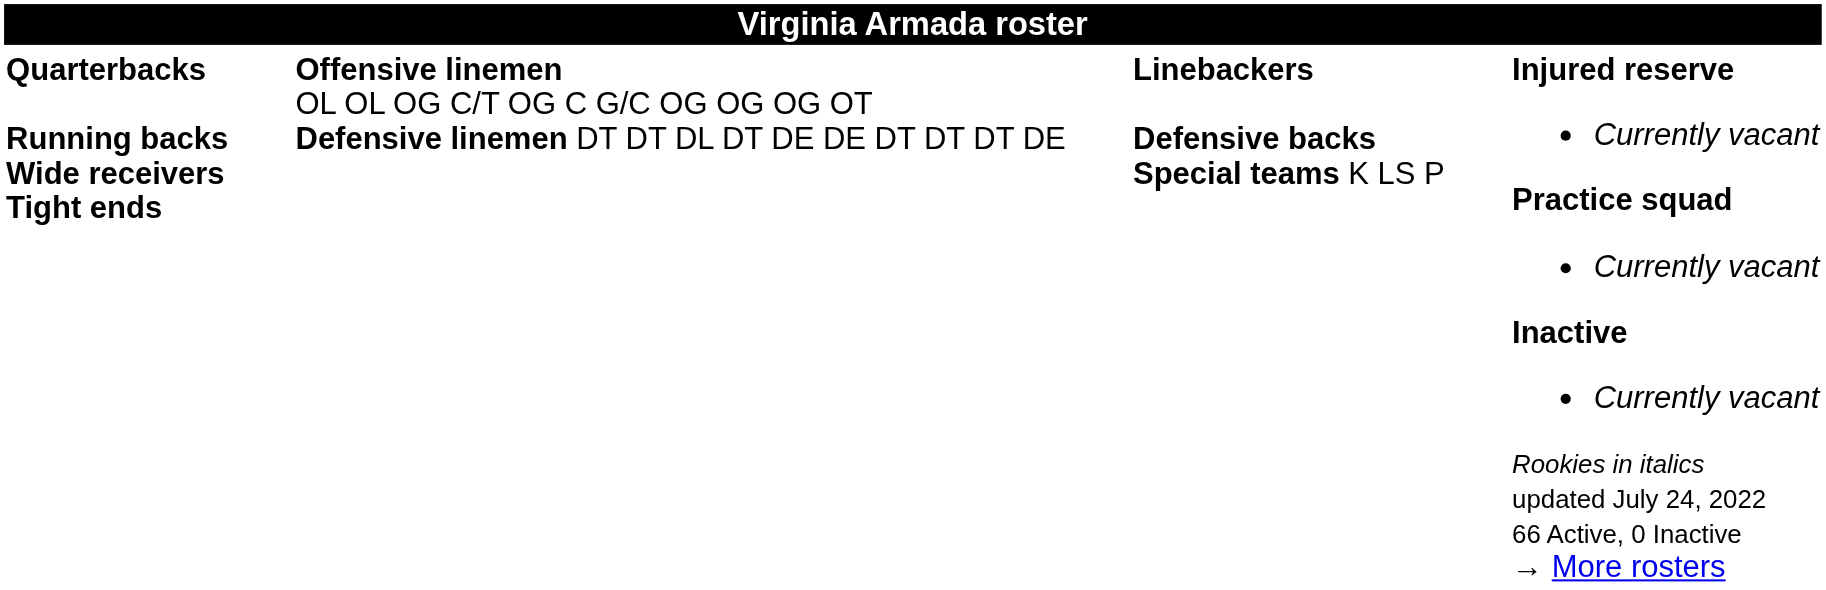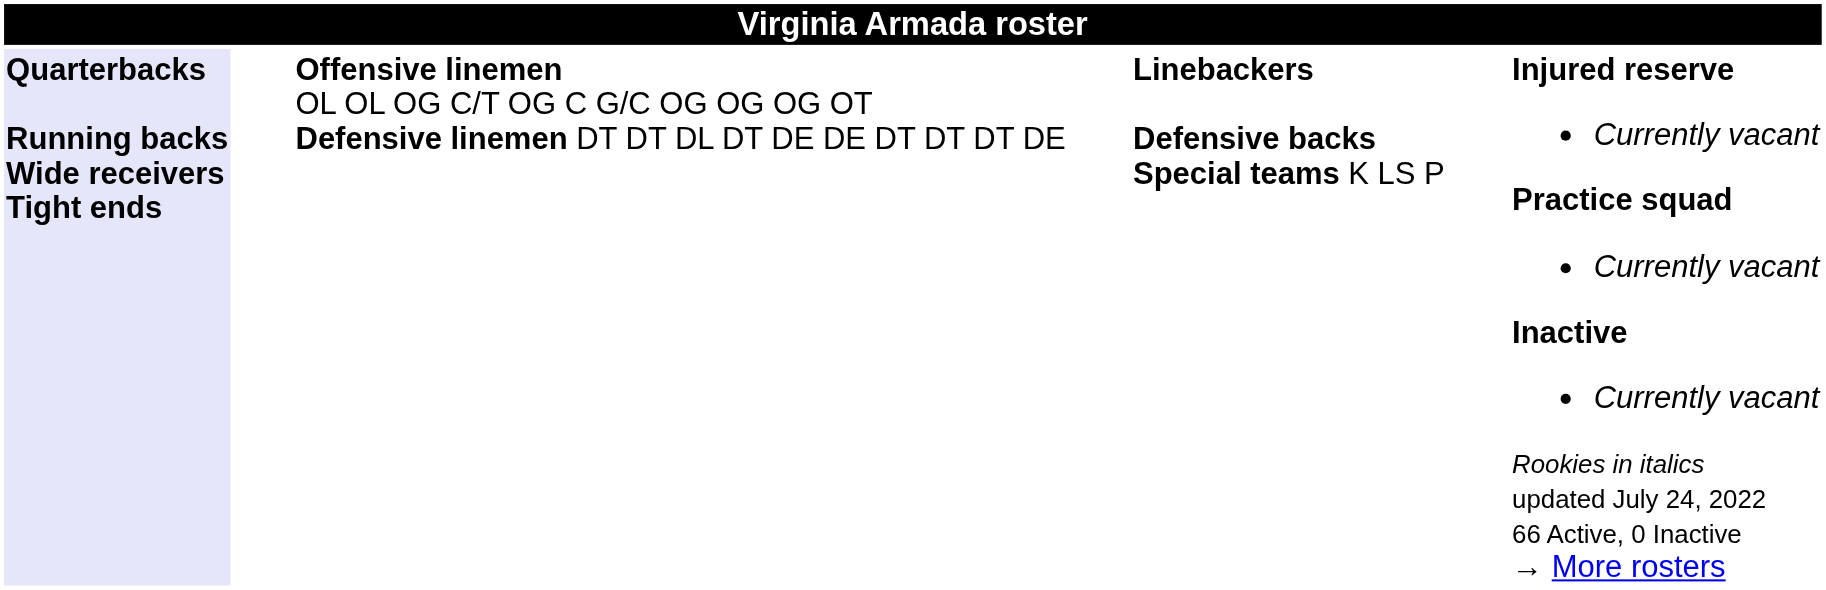(117, 138) no background -> (117, 138) lavender background
